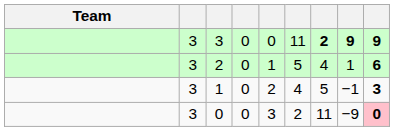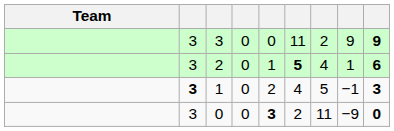(324, 41) bold -> (324, 41) normal
(350, 41) bold -> (350, 41) normal
(298, 65) normal -> (298, 65) bold
(193, 89) normal -> (193, 89) bold
(272, 114) normal -> (272, 114) bold
(377, 114) pink background -> (377, 114) no background
